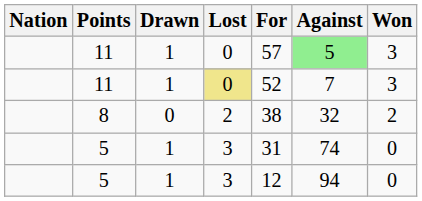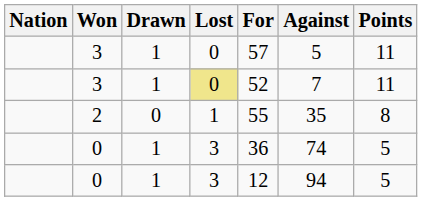columns swapped: (392, 20) <-> (104, 20)
(330, 52) lightgreen background -> (316, 52) no background
(228, 116) 2 -> (214, 116) 1
(272, 116) 38 -> (258, 116) 55
(330, 116) 32 -> (316, 116) 35
(272, 148) 31 -> (258, 148) 36
